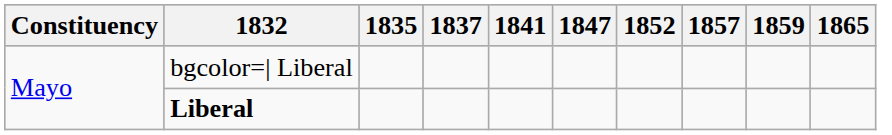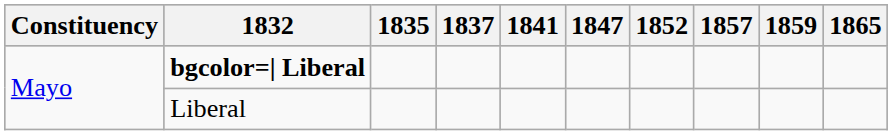(261, 66) normal -> (268, 66) bold
(212, 108) bold -> (208, 108) normal
